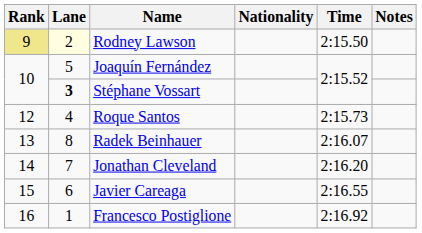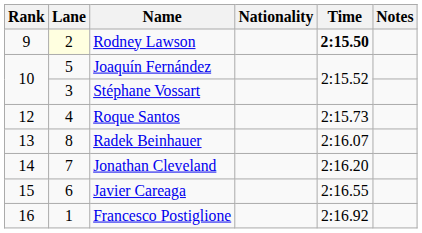(26, 41) khaki background -> (26, 41) no background
(344, 41) normal -> (345, 41) bold
(69, 91) bold -> (69, 91) normal
